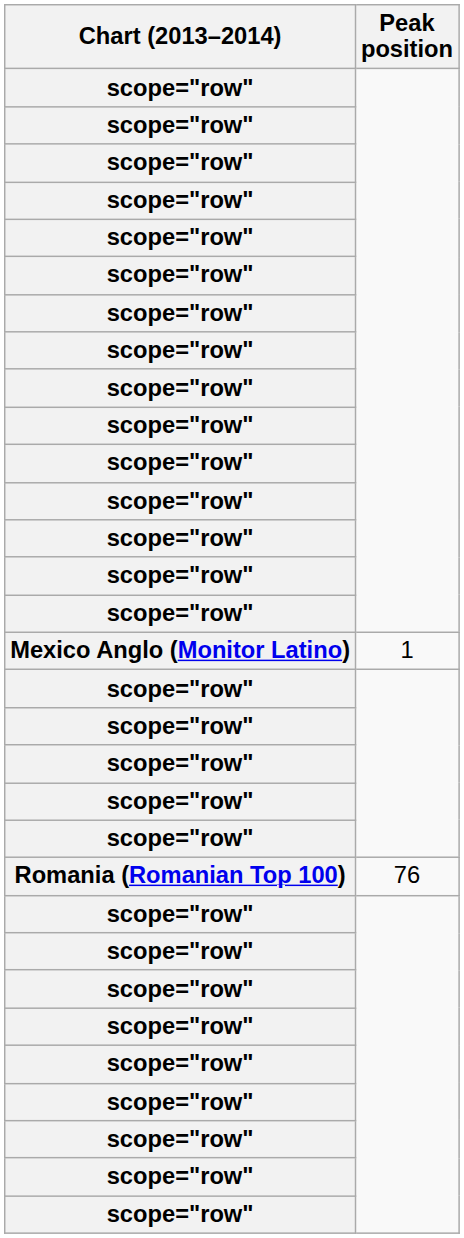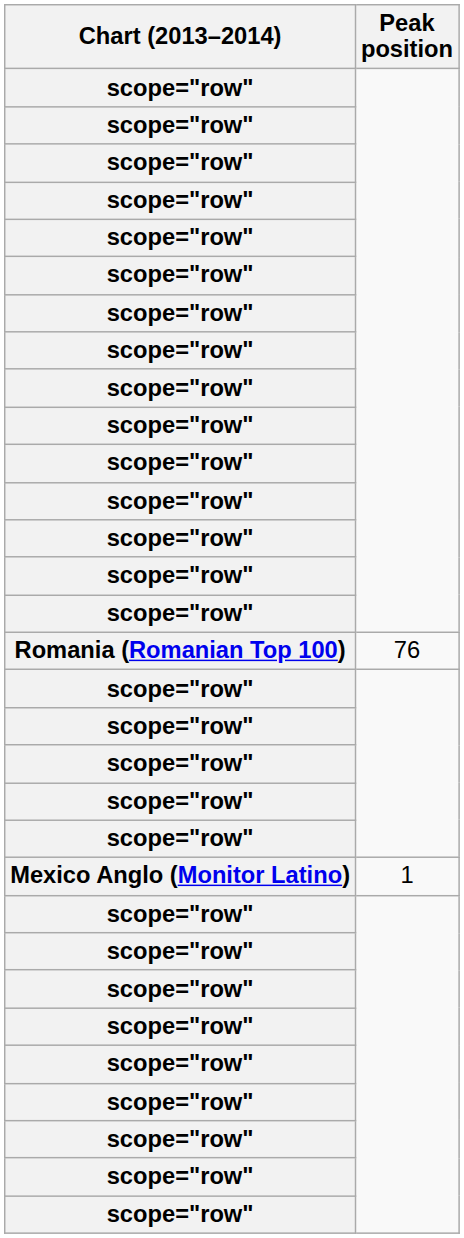rows swapped: (180, 650) <-> (180, 876)
